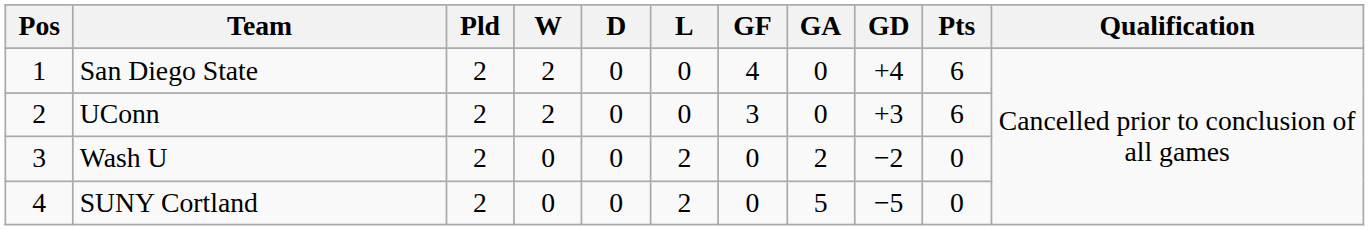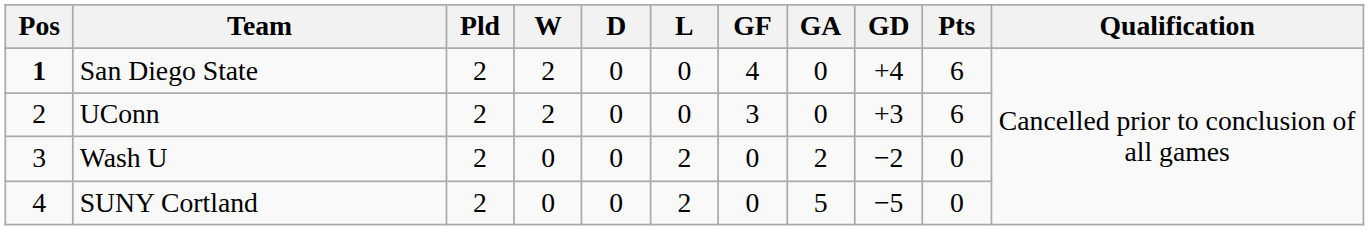(39, 70) normal -> (39, 70) bold
